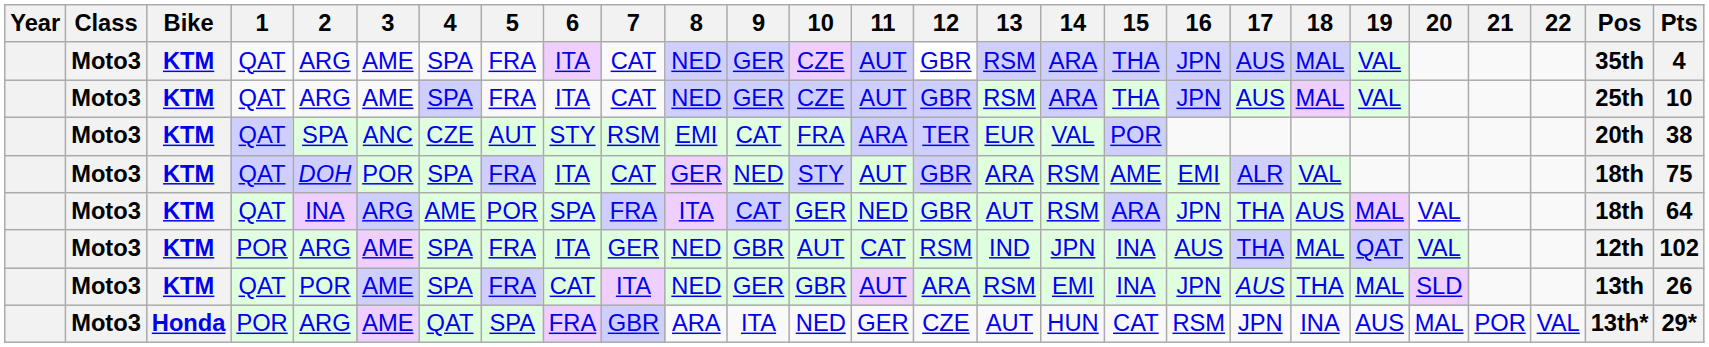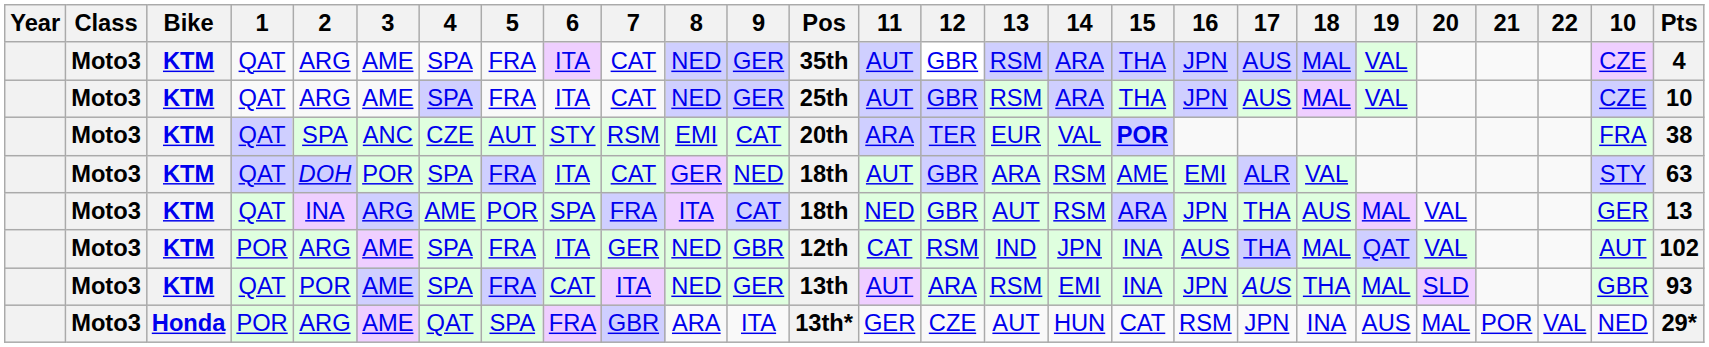columns swapped: (821, 23) <-> (1620, 23)
(1136, 135) normal -> (1142, 135) bold
(1679, 173) 75 -> (1679, 173) 63
(1679, 211) 64 -> (1679, 211) 13
(1679, 286) 26 -> (1679, 286) 93
